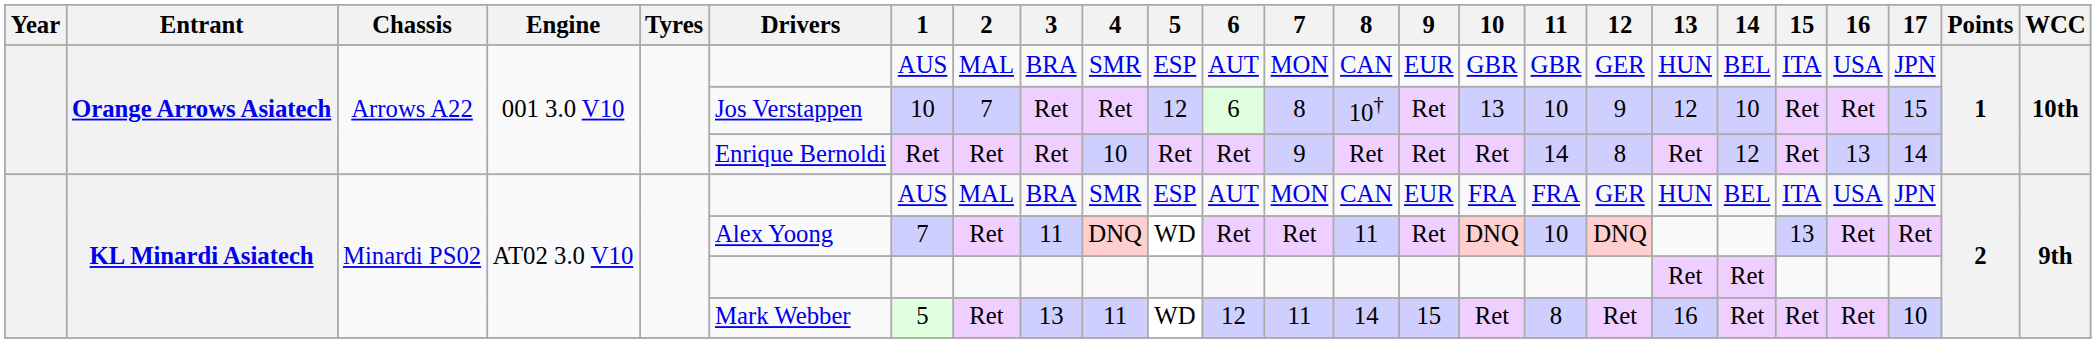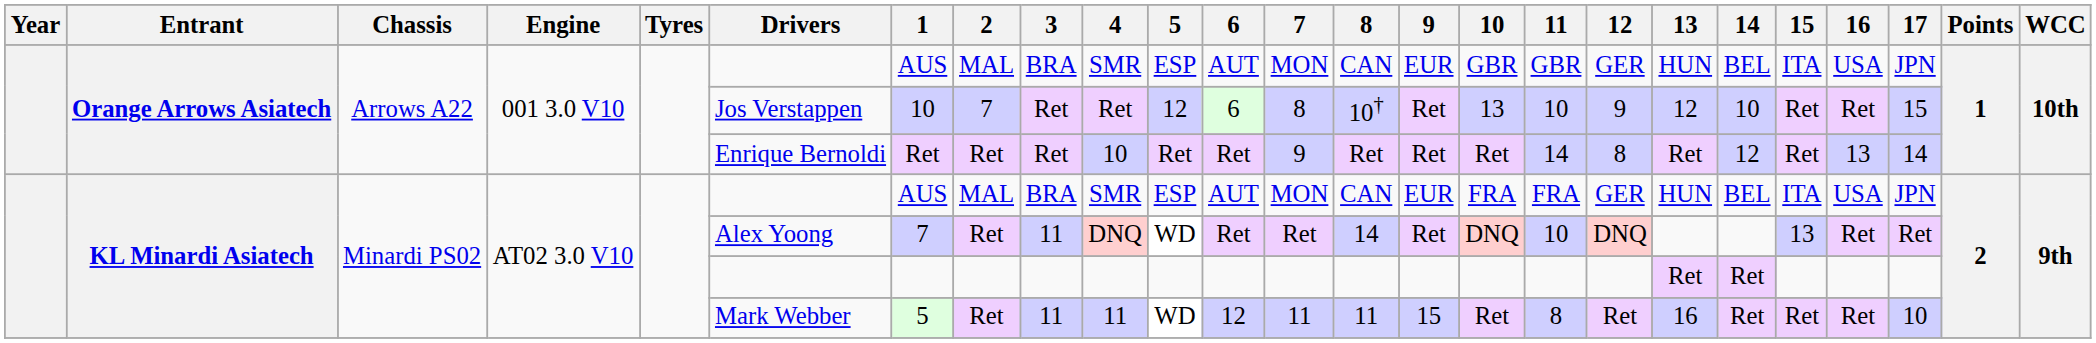(1366, 235) 11 -> (1366, 235) 14
(1051, 316) 13 -> (1051, 316) 11
(1366, 316) 14 -> (1366, 316) 11
